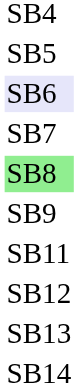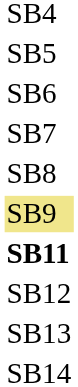(32, 93) lavender background -> (32, 93) no background
(32, 173) lightgreen background -> (32, 173) no background
(32, 213) no background -> (32, 213) khaki background
(38, 253) normal -> (38, 253) bold
